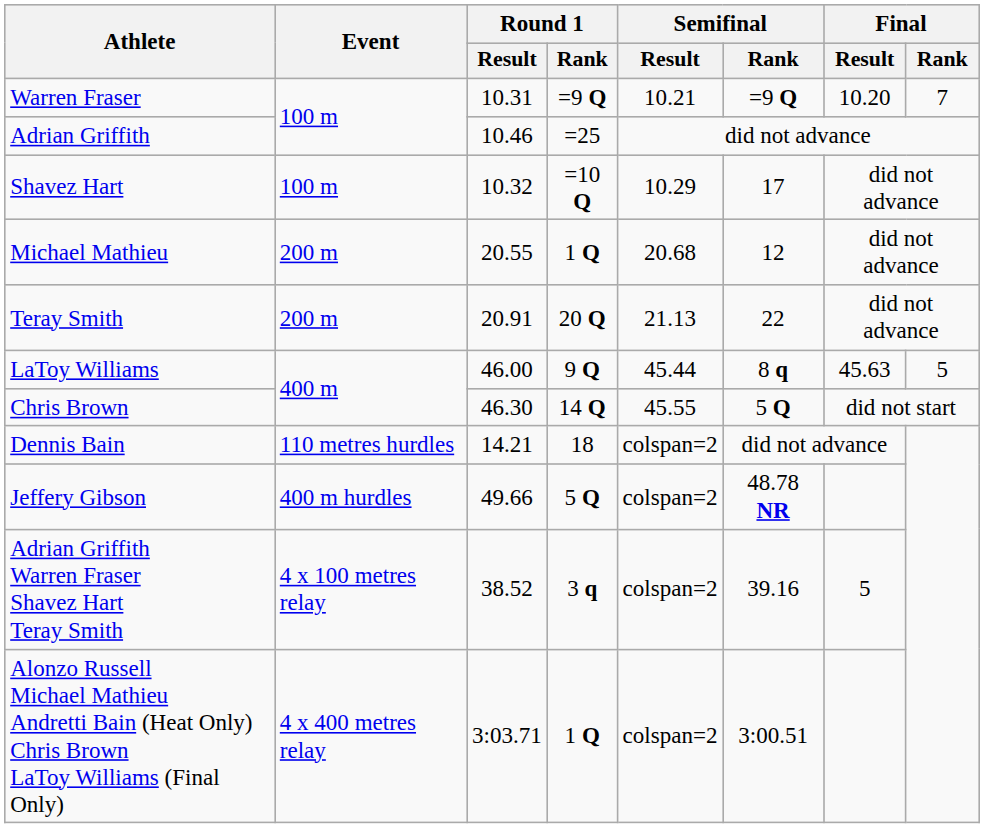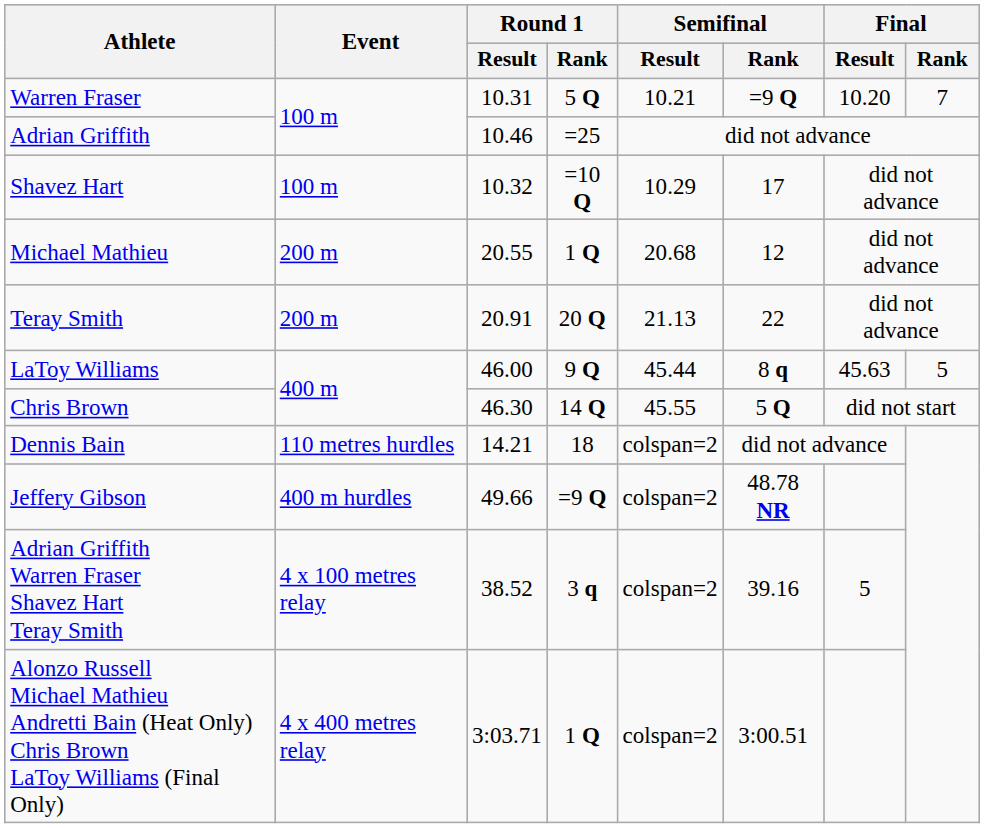(582, 97) =9 Q -> (582, 97) 5 Q
(582, 497) 5 Q -> (582, 497) =9 Q
